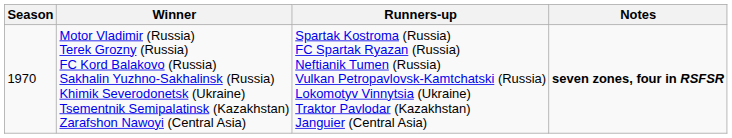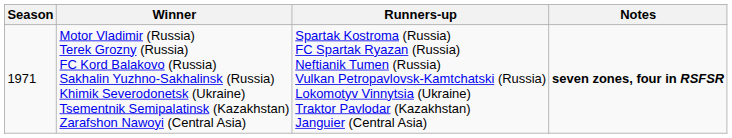(22, 79) 1970 -> (22, 79) 1971
